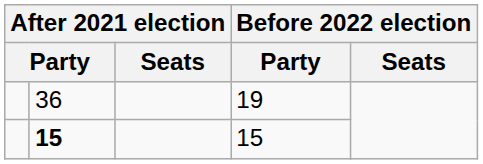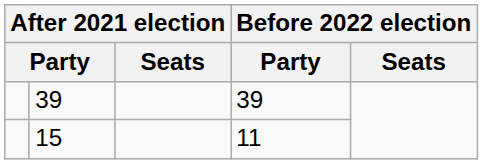(49, 100) 36 -> (49, 100) 39
(250, 100) 19 -> (250, 100) 39
(49, 138) bold -> (49, 138) normal
(250, 138) 15 -> (249, 138) 11
